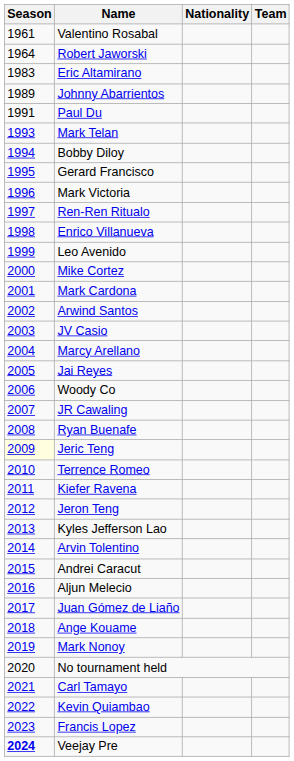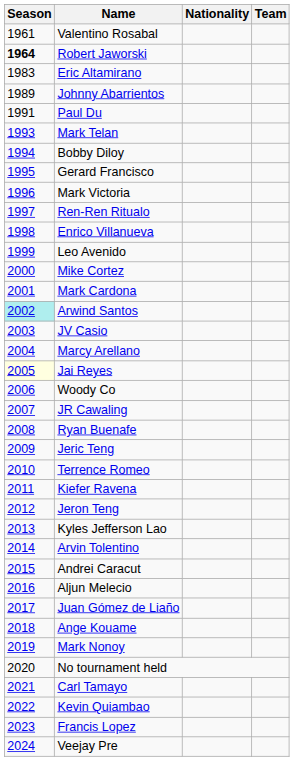(21, 53) normal -> (21, 53) bold
(21, 311) no background -> (21, 311) paleturquoise background
(21, 370) no background -> (21, 370) lightyellow background
(21, 449) lightyellow background -> (21, 449) no background
(21, 746) bold -> (21, 746) normal
